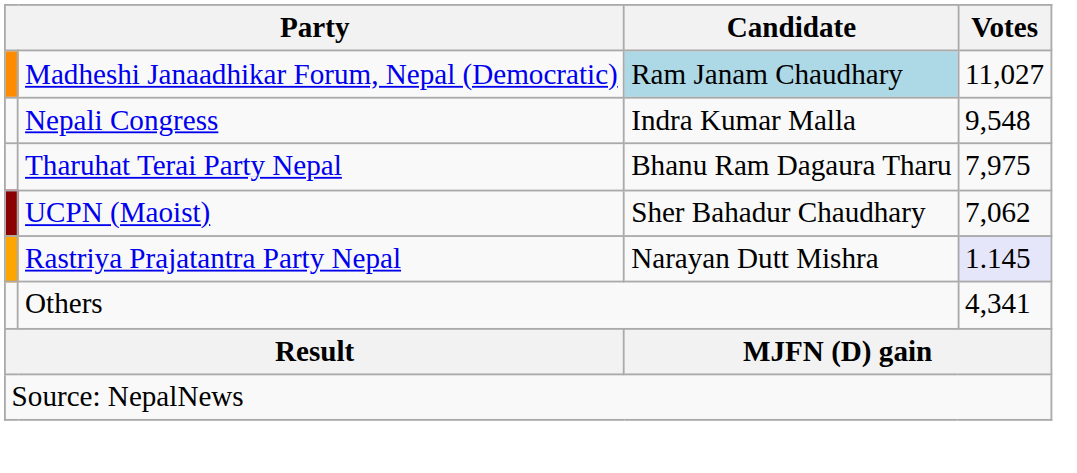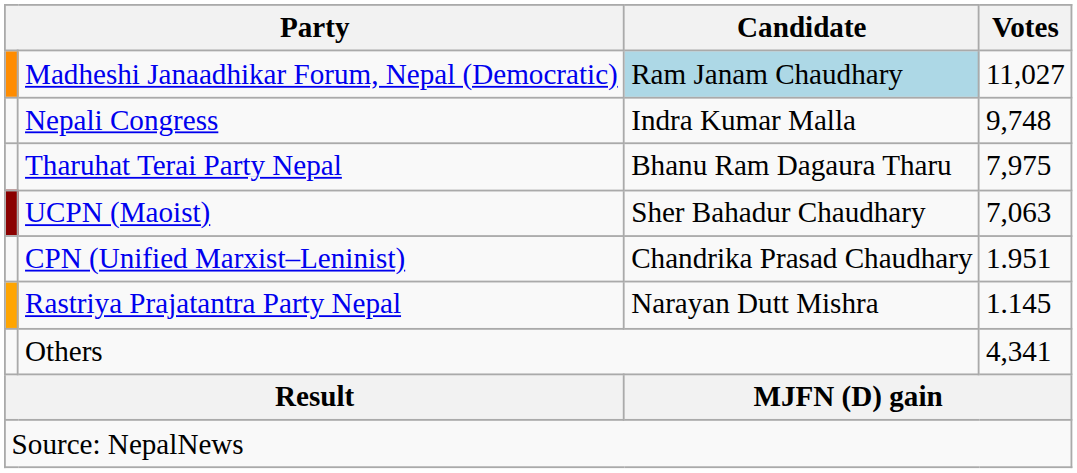(998, 119) 9,548 -> (1019, 119) 9,748
(998, 212) 7,062 -> (1019, 212) 7,063
+ row: (215, 258)
(998, 258) lavender background -> (1019, 304) no background
